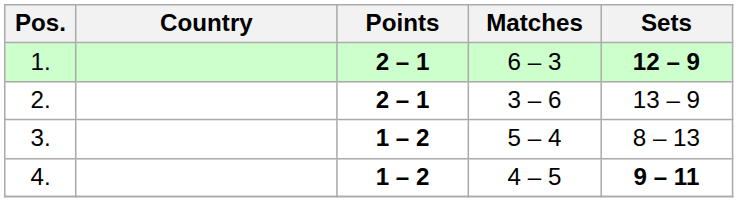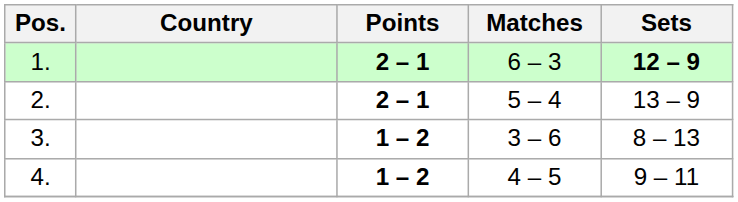(534, 100) 3 – 6 -> (534, 100) 5 – 4
(534, 138) 5 – 4 -> (534, 138) 3 – 6
(666, 176) bold -> (666, 176) normal
